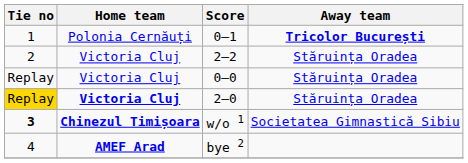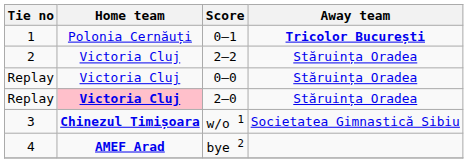(31, 99) gold background -> (31, 99) no background
(130, 99) no background -> (130, 99) pink background
(31, 122) bold -> (31, 122) normal
